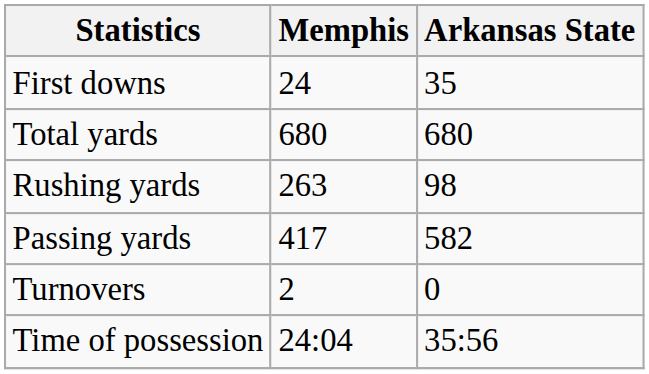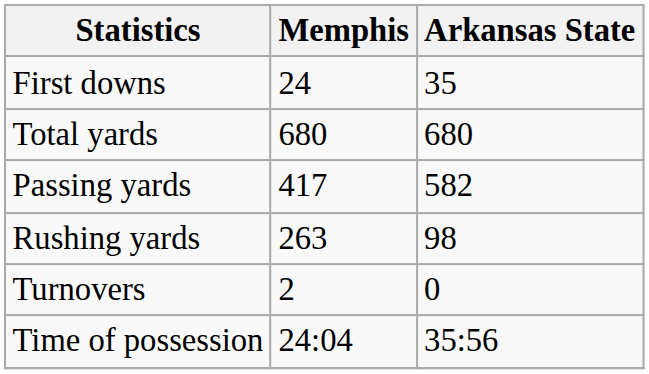rows swapped: (106, 185) <-> (102, 237)
